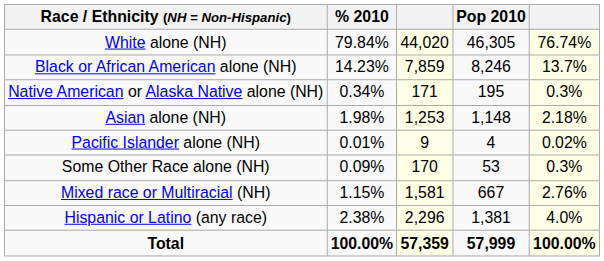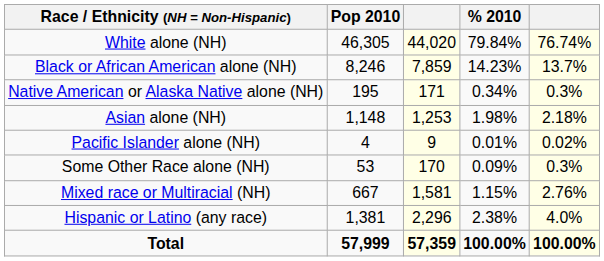columns swapped: (491, 17) <-> (362, 17)
